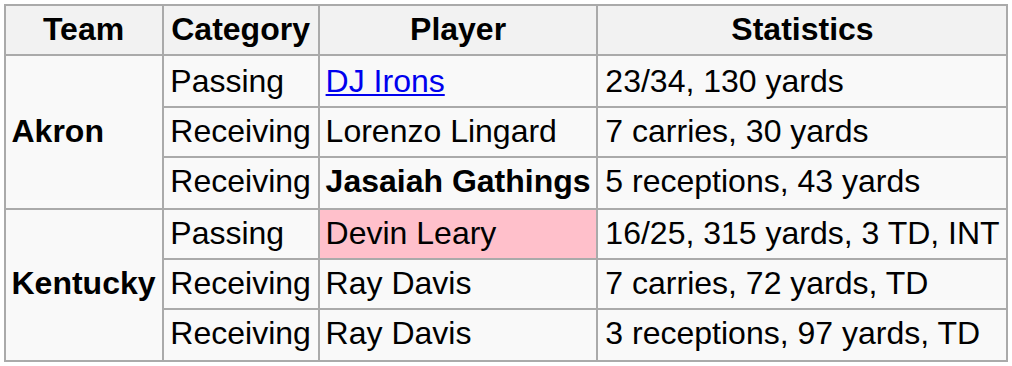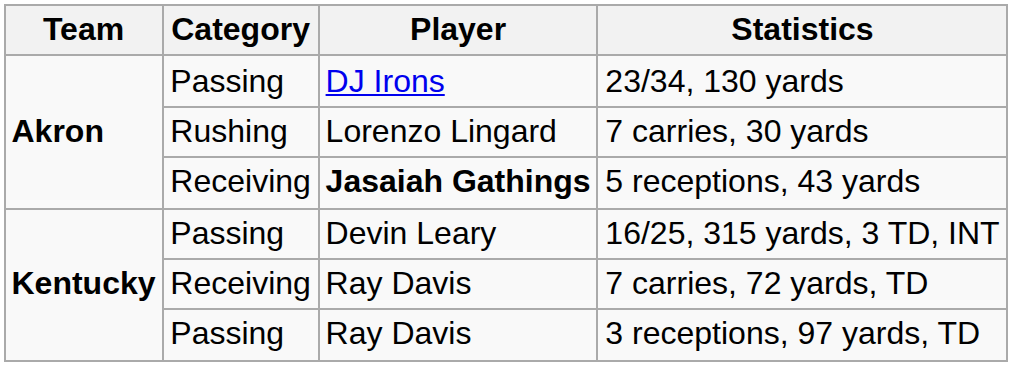(241, 131) Receiving -> (229, 131) Rushing
(411, 232) pink background -> (411, 232) no background
(241, 334) Receiving -> (227, 334) Passing
